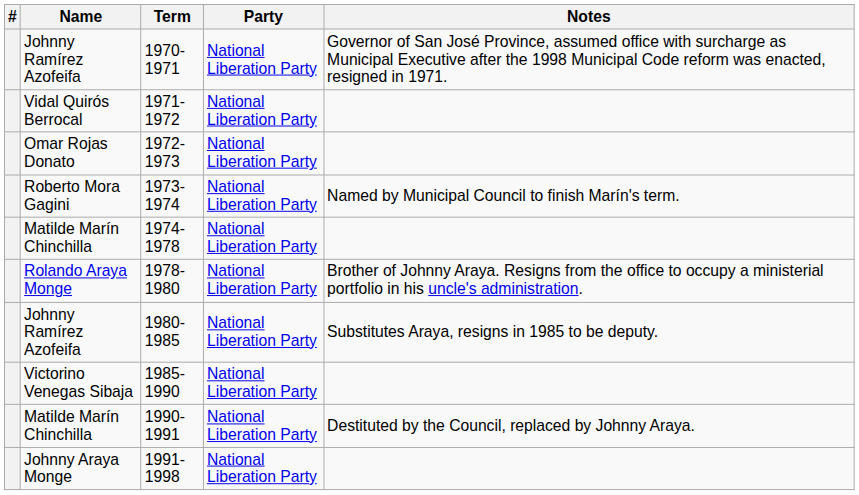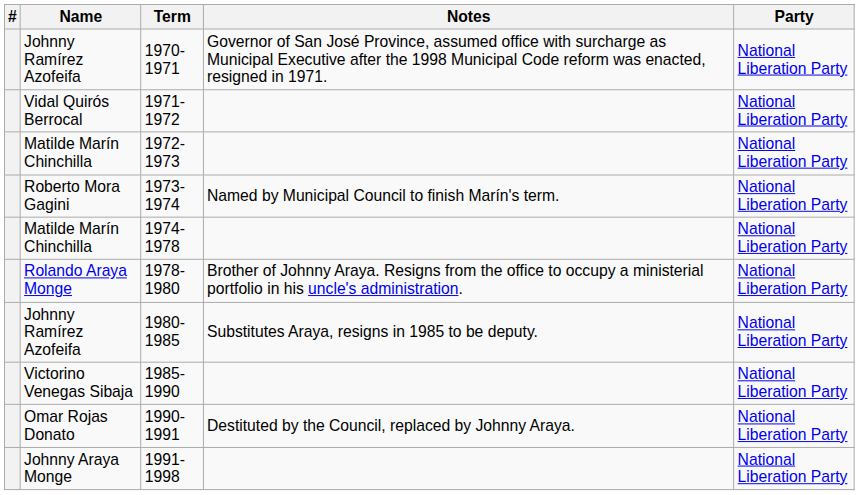columns swapped: (263, 16) <-> (589, 16)
(66, 153) Omar Rojas Donato -> (72, 153) Matilde Marín Chinchilla
(72, 425) Matilde Marín Chinchilla -> (66, 425) Omar Rojas Donato
